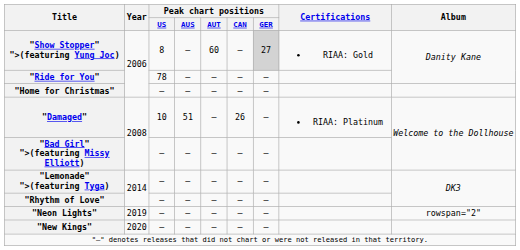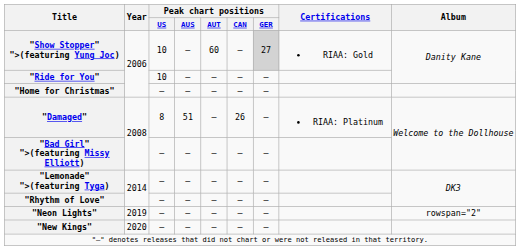(162, 50) 8 -> (162, 50) 10
(162, 77) 78 -> (162, 77) 10
(162, 117) 10 -> (162, 117) 8
